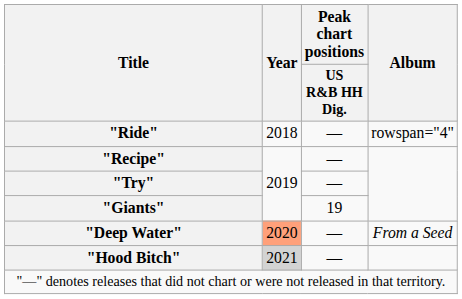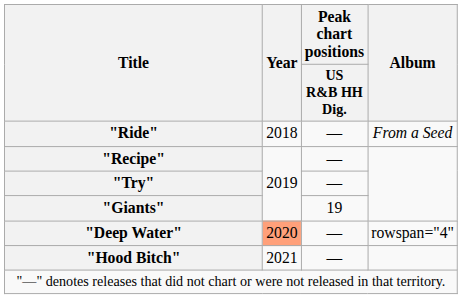(413, 133) rowspan="4" -> (413, 133) From a Seed
(413, 233) From a Seed -> (413, 233) rowspan="4"
(282, 258) lightgrey background -> (282, 258) no background
